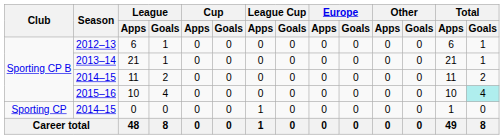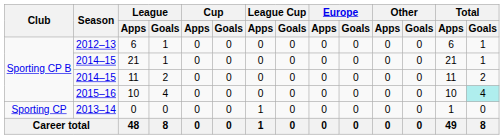(96, 61) 2013–14 -> (96, 61) 2014–15
(96, 110) 2014–15 -> (96, 110) 2013–14
